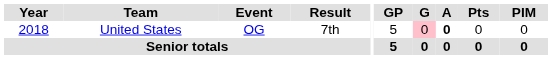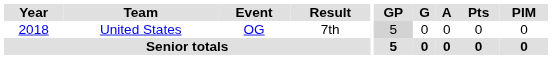(393, 29) no background -> (393, 29) lightgrey background
(425, 29) pink background -> (425, 29) no background
(447, 29) bold -> (447, 29) normal
